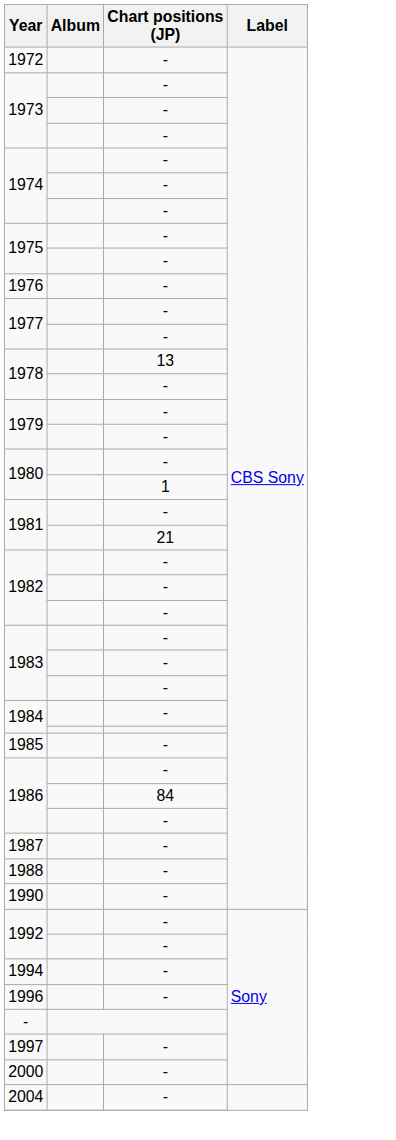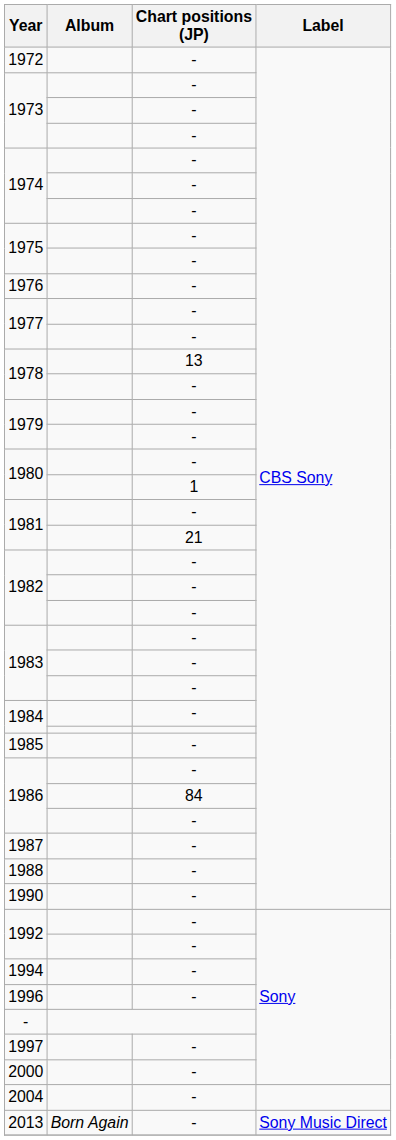+ row: (26, 1122)
